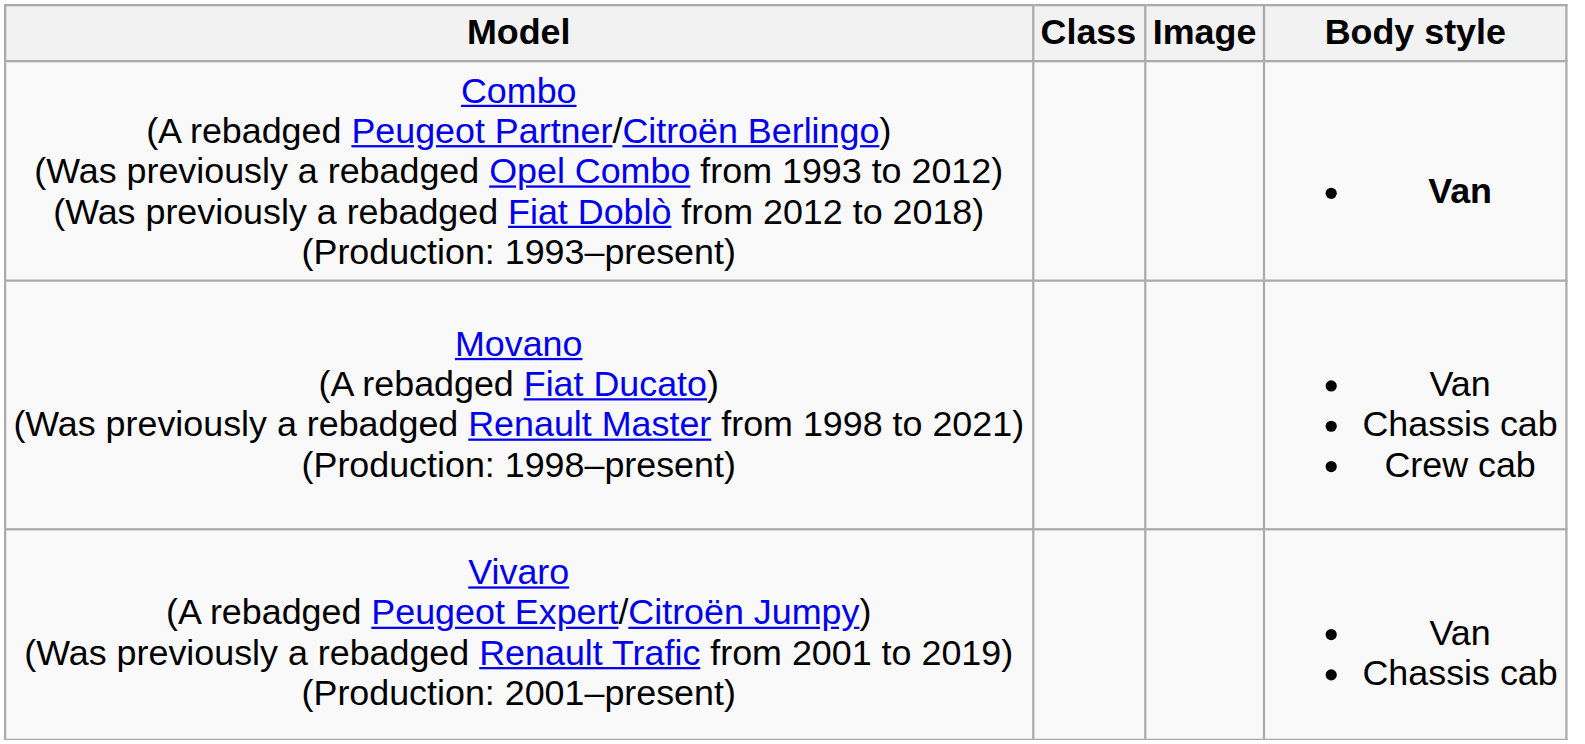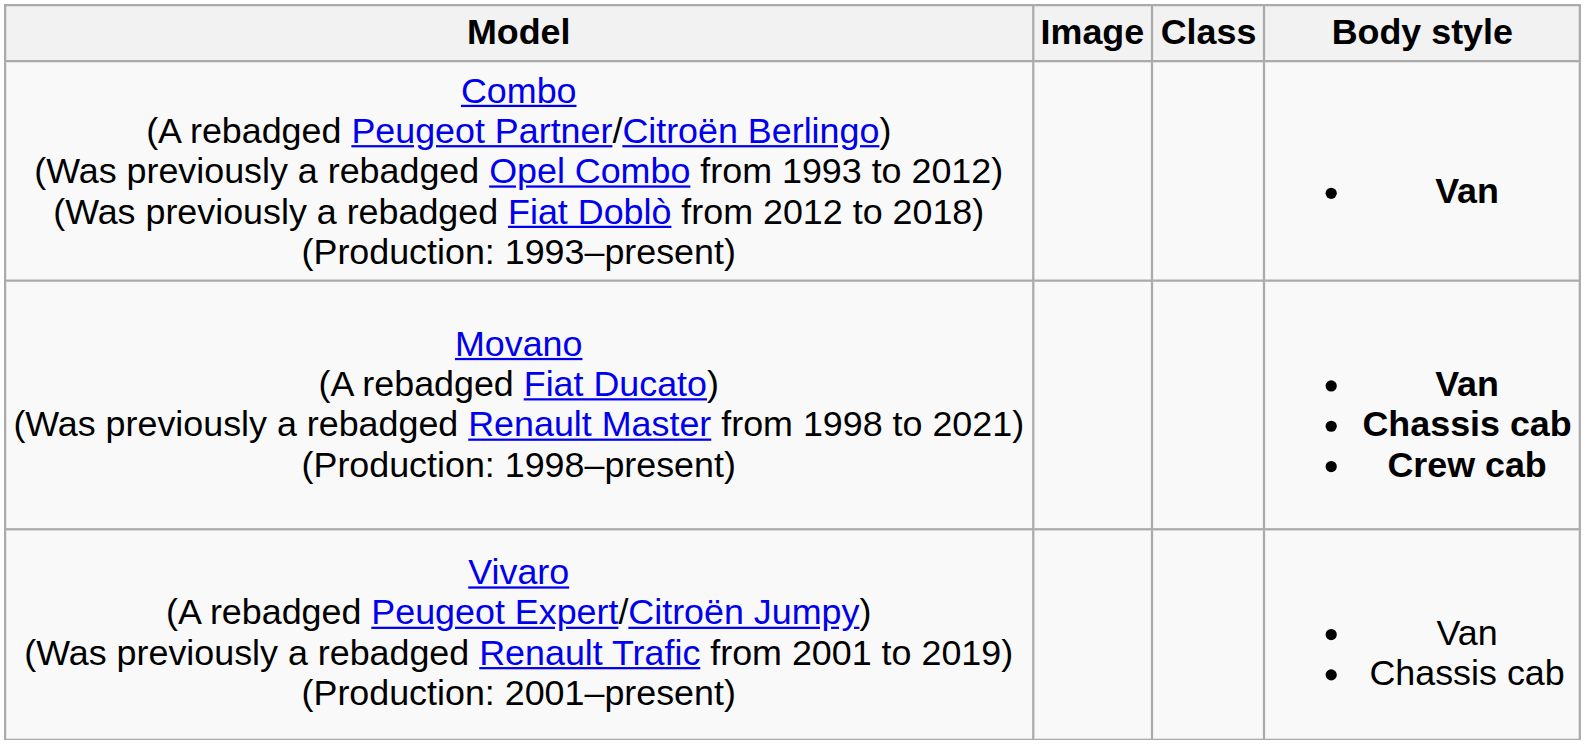columns swapped: (1205, 32) <-> (1088, 32)
(1415, 425) normal -> (1422, 425) bold
